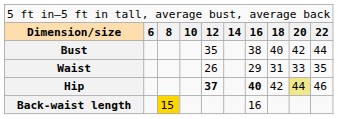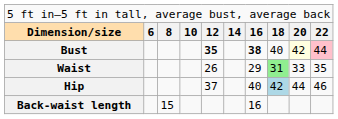(211, 50) normal -> (211, 50) bold
(255, 50) normal -> (255, 50) bold
(298, 50) no background -> (298, 50) lightyellow background
(320, 50) no background -> (320, 50) pink background
(277, 68) no background -> (277, 68) lightgreen background
(211, 86) bold -> (211, 86) normal
(255, 86) bold -> (255, 86) normal
(277, 86) no background -> (277, 86) lightblue background
(298, 86) khaki background -> (298, 86) no background
(167, 105) gold background -> (167, 105) no background
